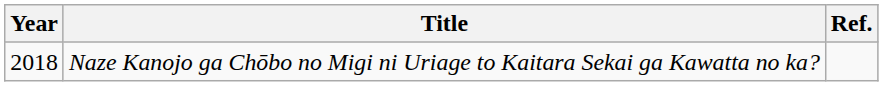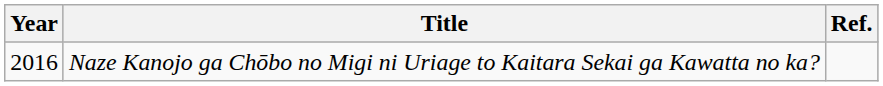(34, 61) 2018 -> (34, 61) 2016
